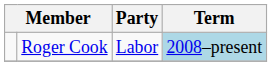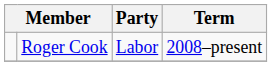(214, 46) lightblue background -> (214, 46) no background
